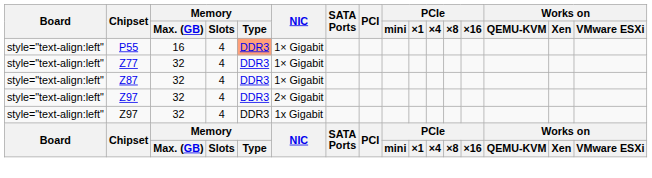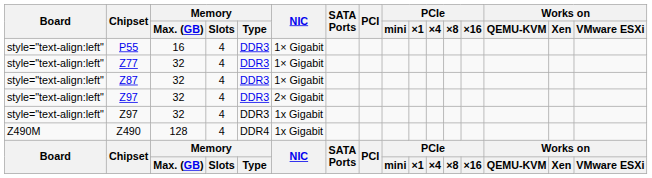(255, 46) lightsalmon background -> (255, 46) no background
+ row: (129, 131)
